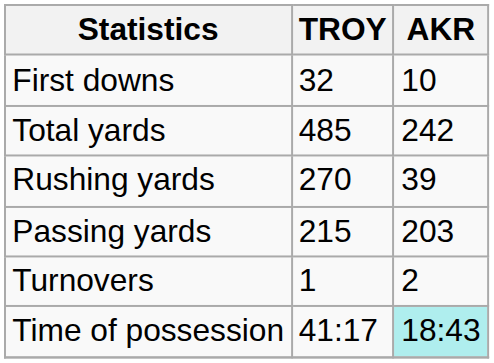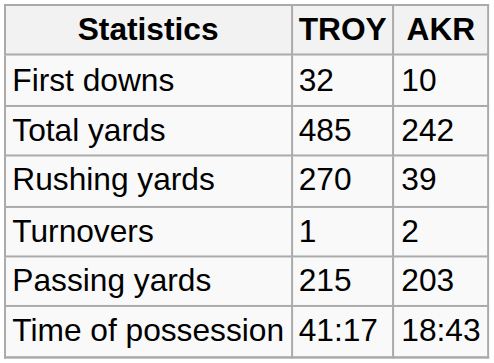rows swapped: (112, 230) <-> (83, 280)
(441, 331) paleturquoise background -> (441, 331) no background
